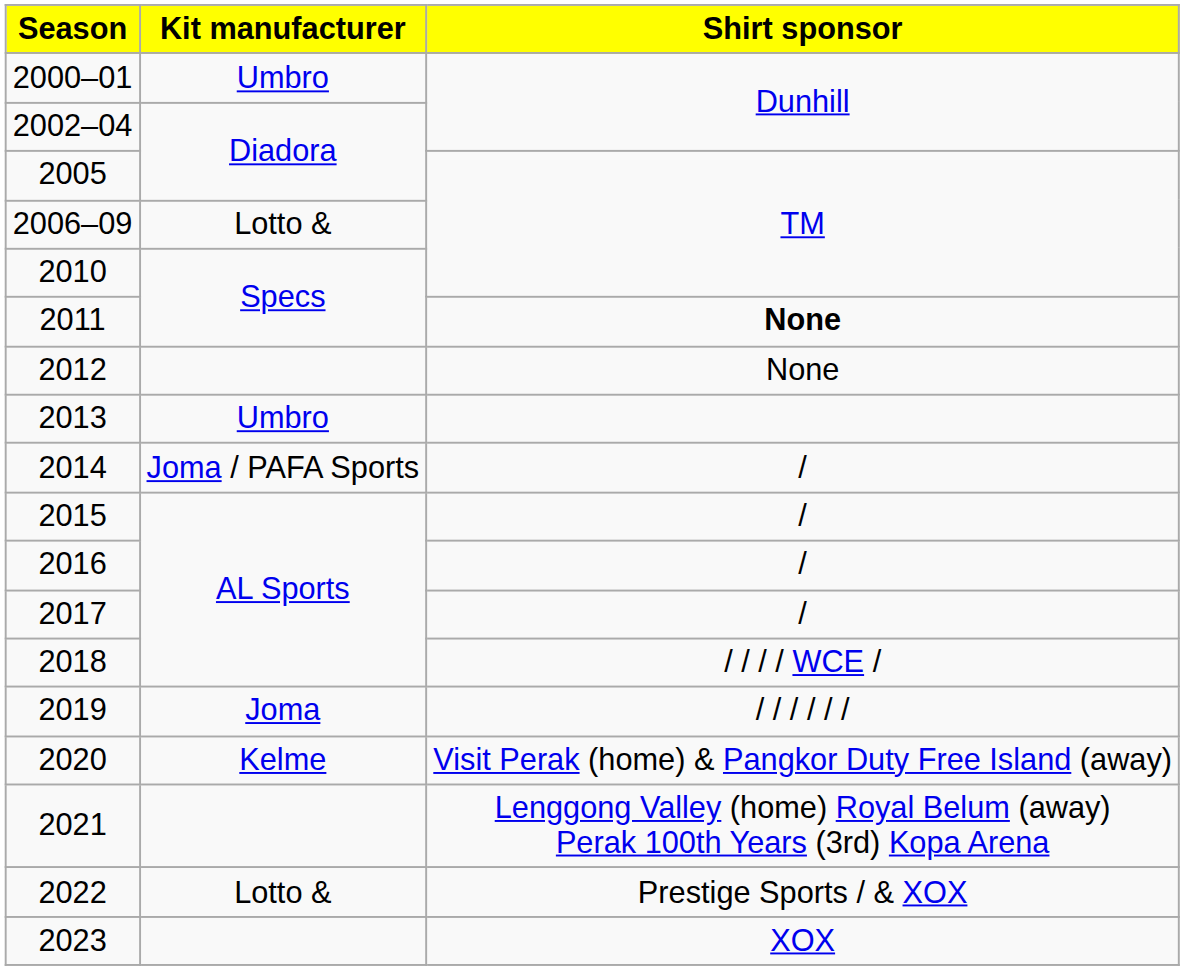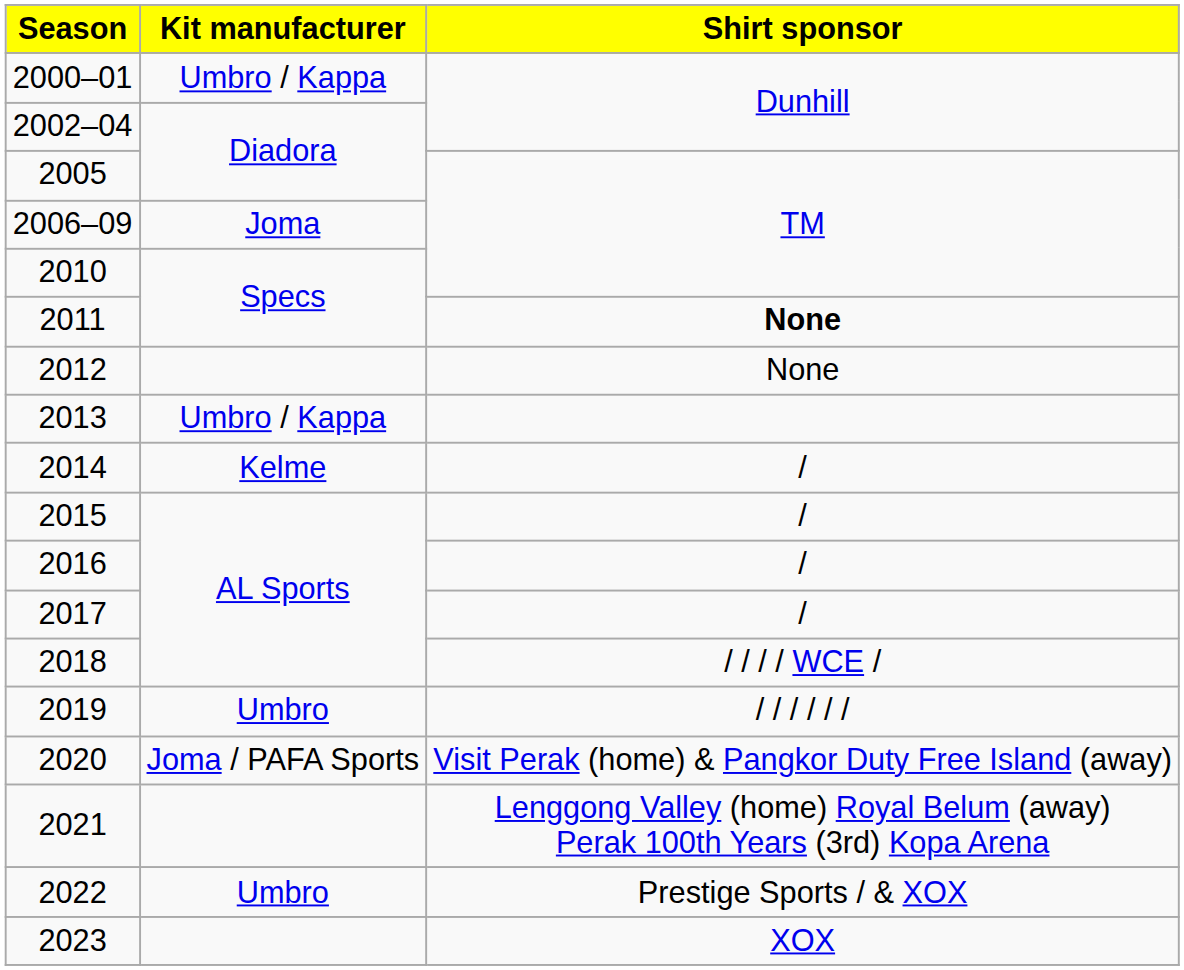(283, 77) Umbro -> (283, 77) Umbro / Kappa
(283, 223) Lotto & -> (283, 223) Joma
(283, 418) Umbro -> (283, 418) Umbro / Kappa
(283, 467) Joma / PAFA Sports -> (283, 467) Kelme
(283, 710) Joma -> (283, 710) Umbro
(283, 759) Kelme -> (283, 759) Joma / PAFA Sports
(283, 891) Lotto & -> (283, 891) Umbro
